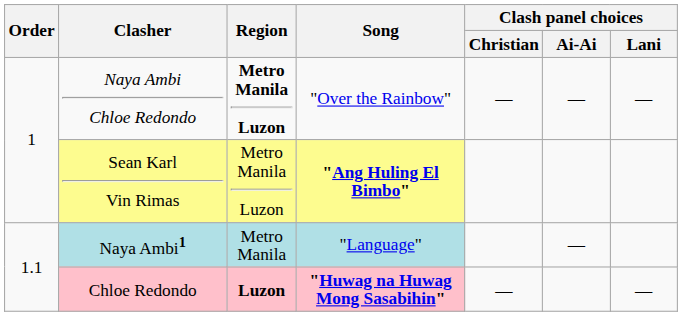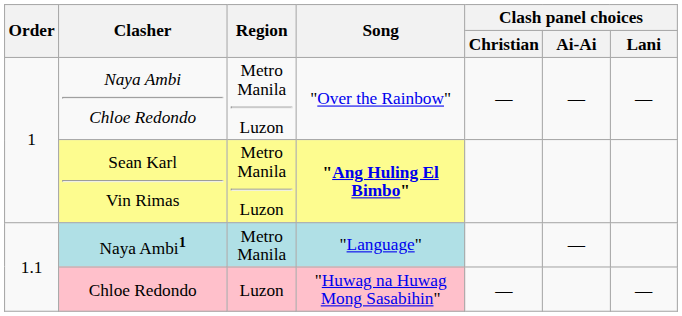(262, 98) bold -> (262, 98) normal
(262, 289) bold -> (262, 289) normal
(381, 289) bold -> (381, 289) normal
